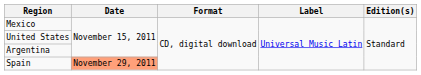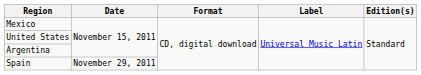(114, 63) lightsalmon background -> (114, 63) no background
